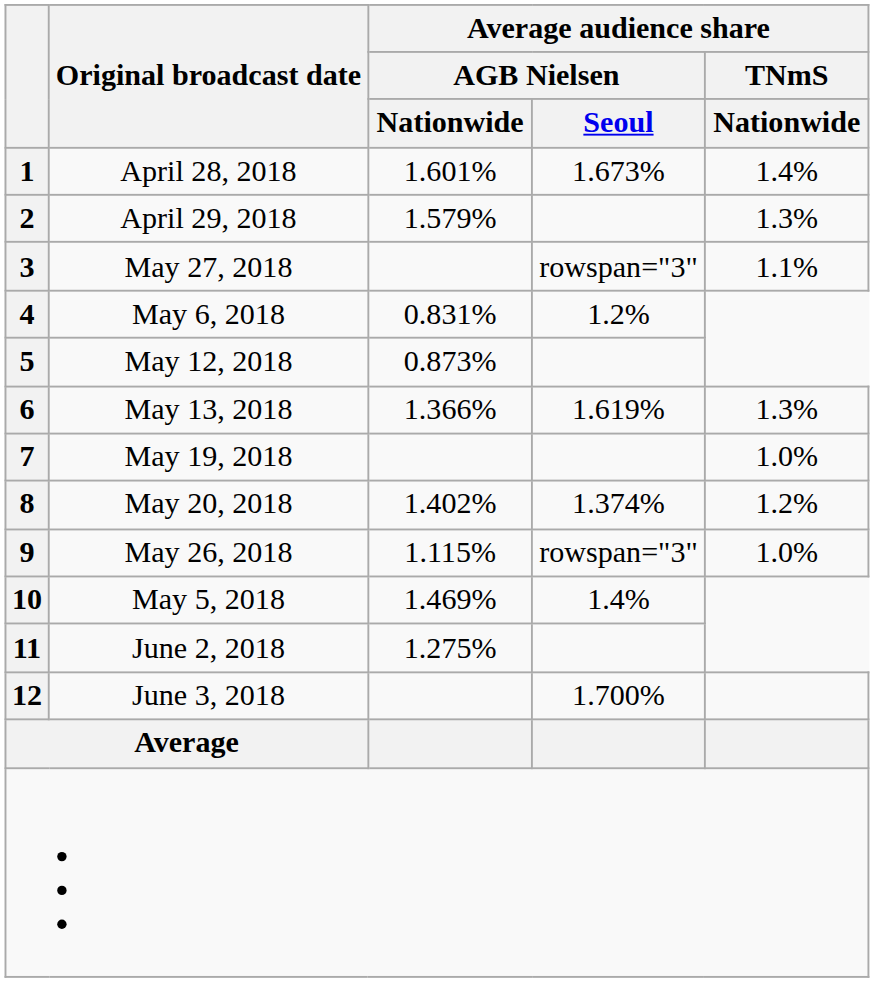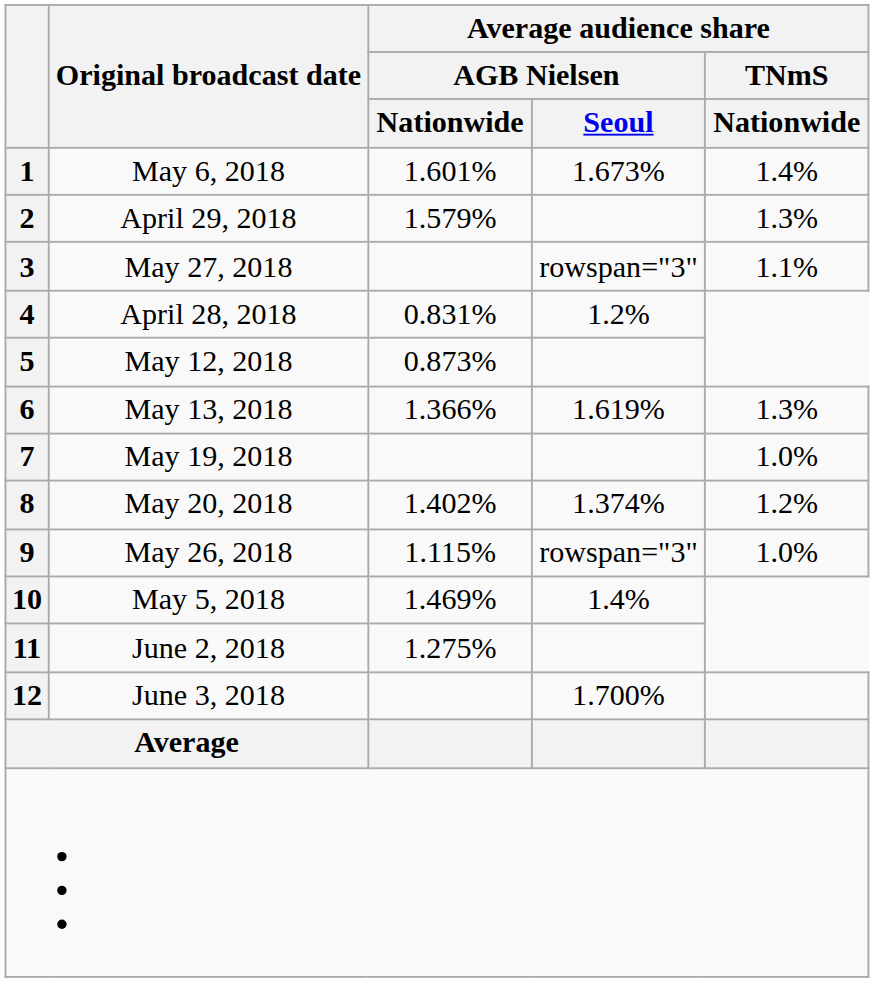(208, 170) April 28, 2018 -> (208, 170) May 6, 2018
(208, 313) May 6, 2018 -> (208, 313) April 28, 2018
